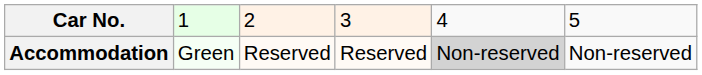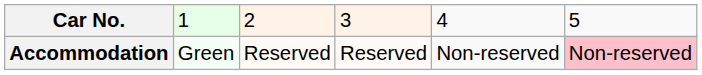(498, 52) lightgrey background -> (498, 52) no background
(630, 52) no background -> (630, 52) pink background
